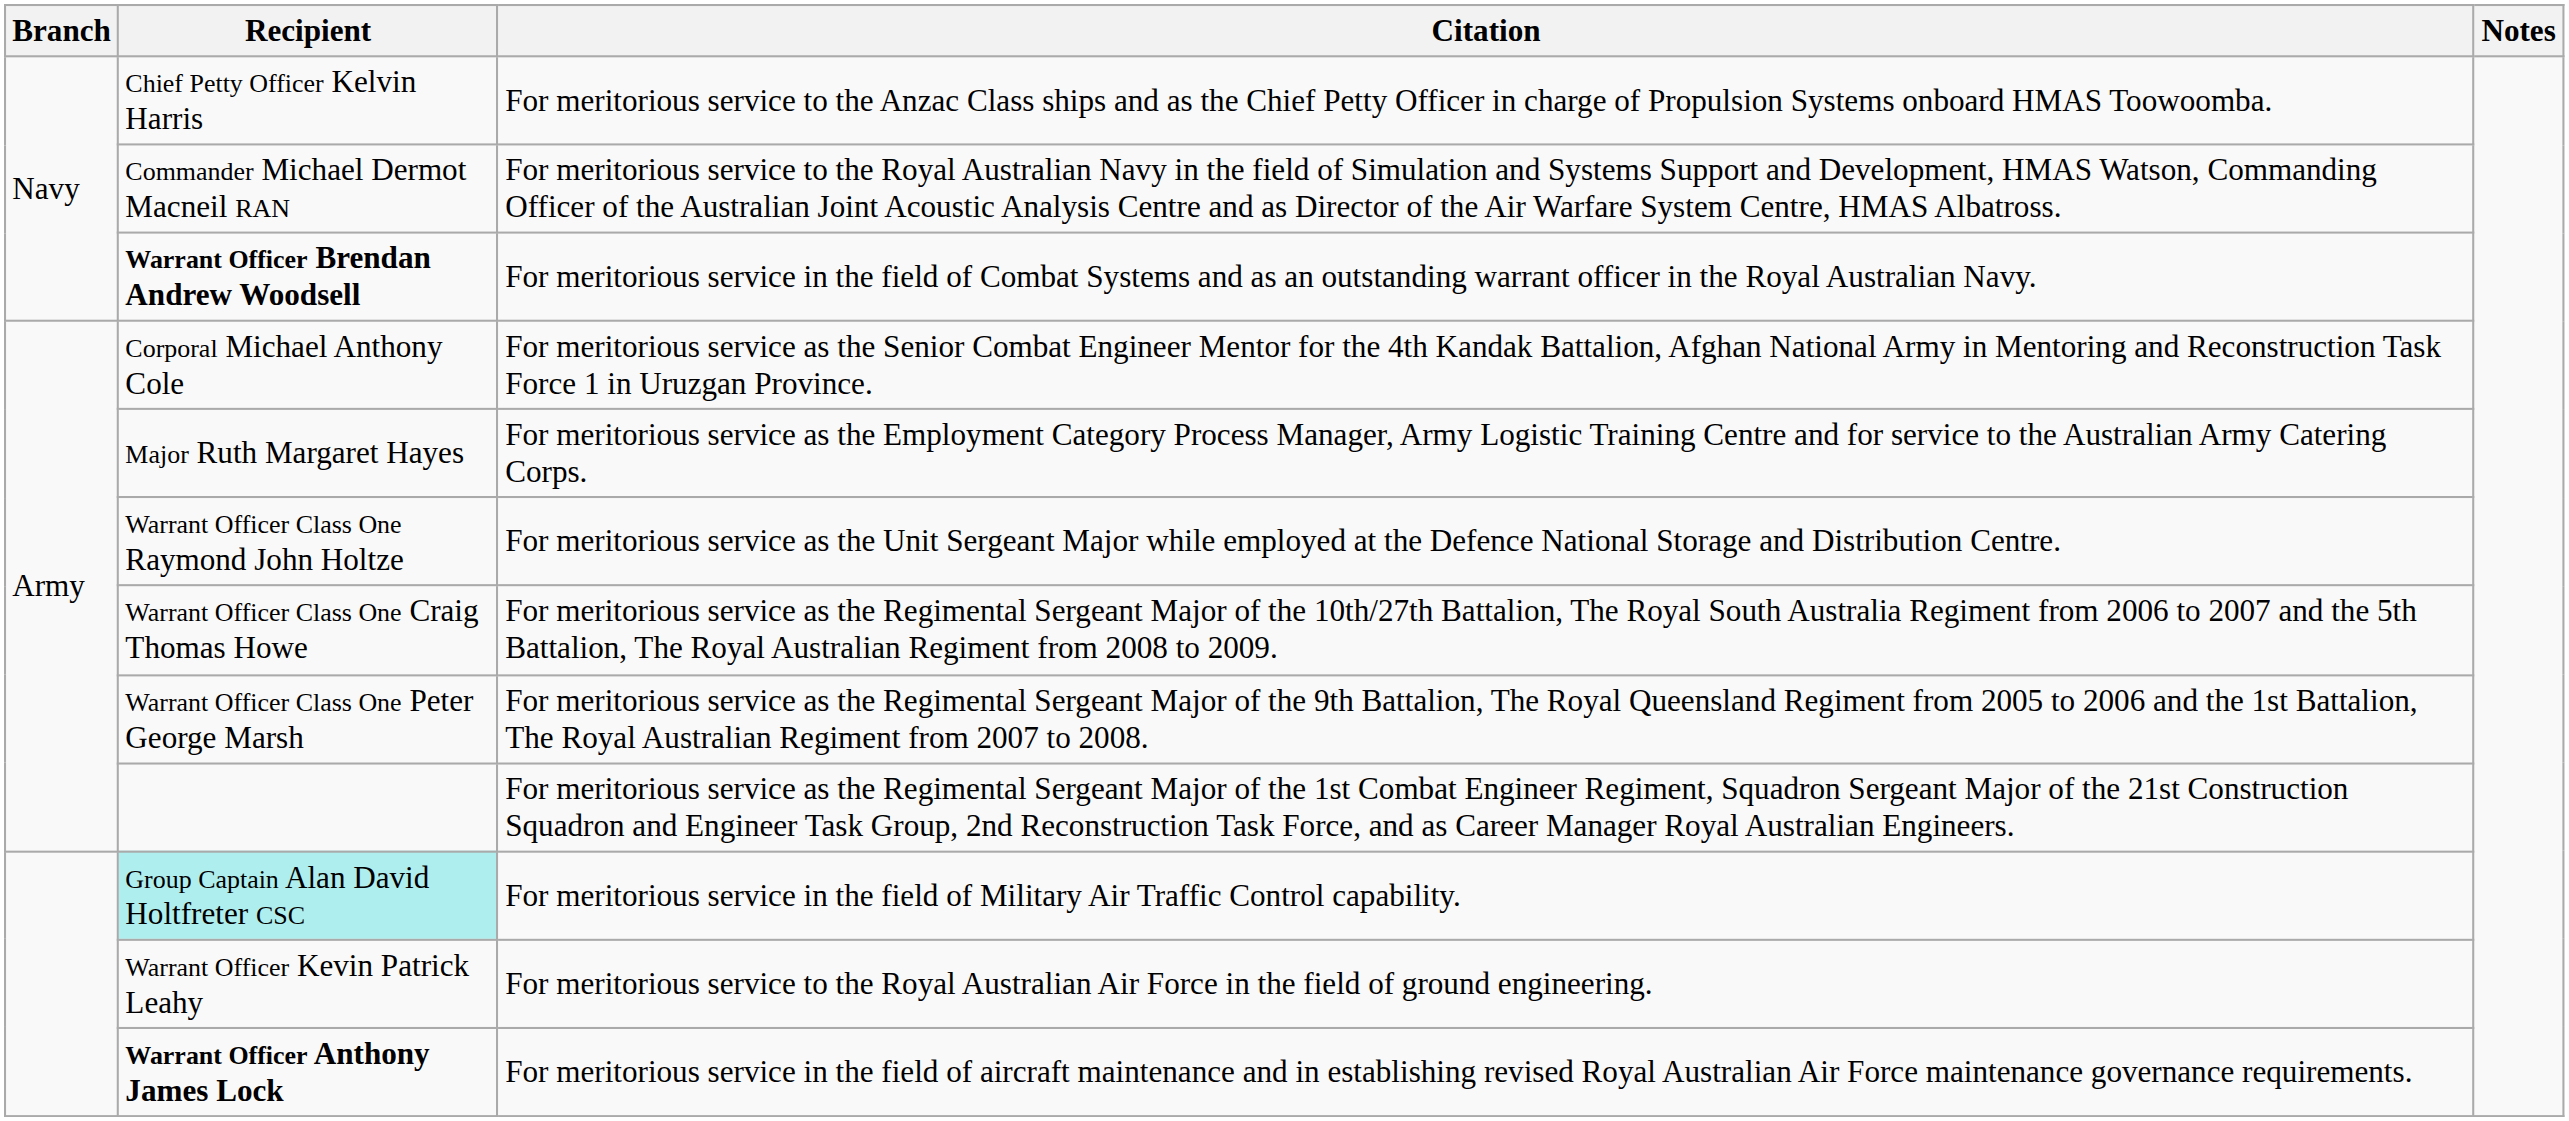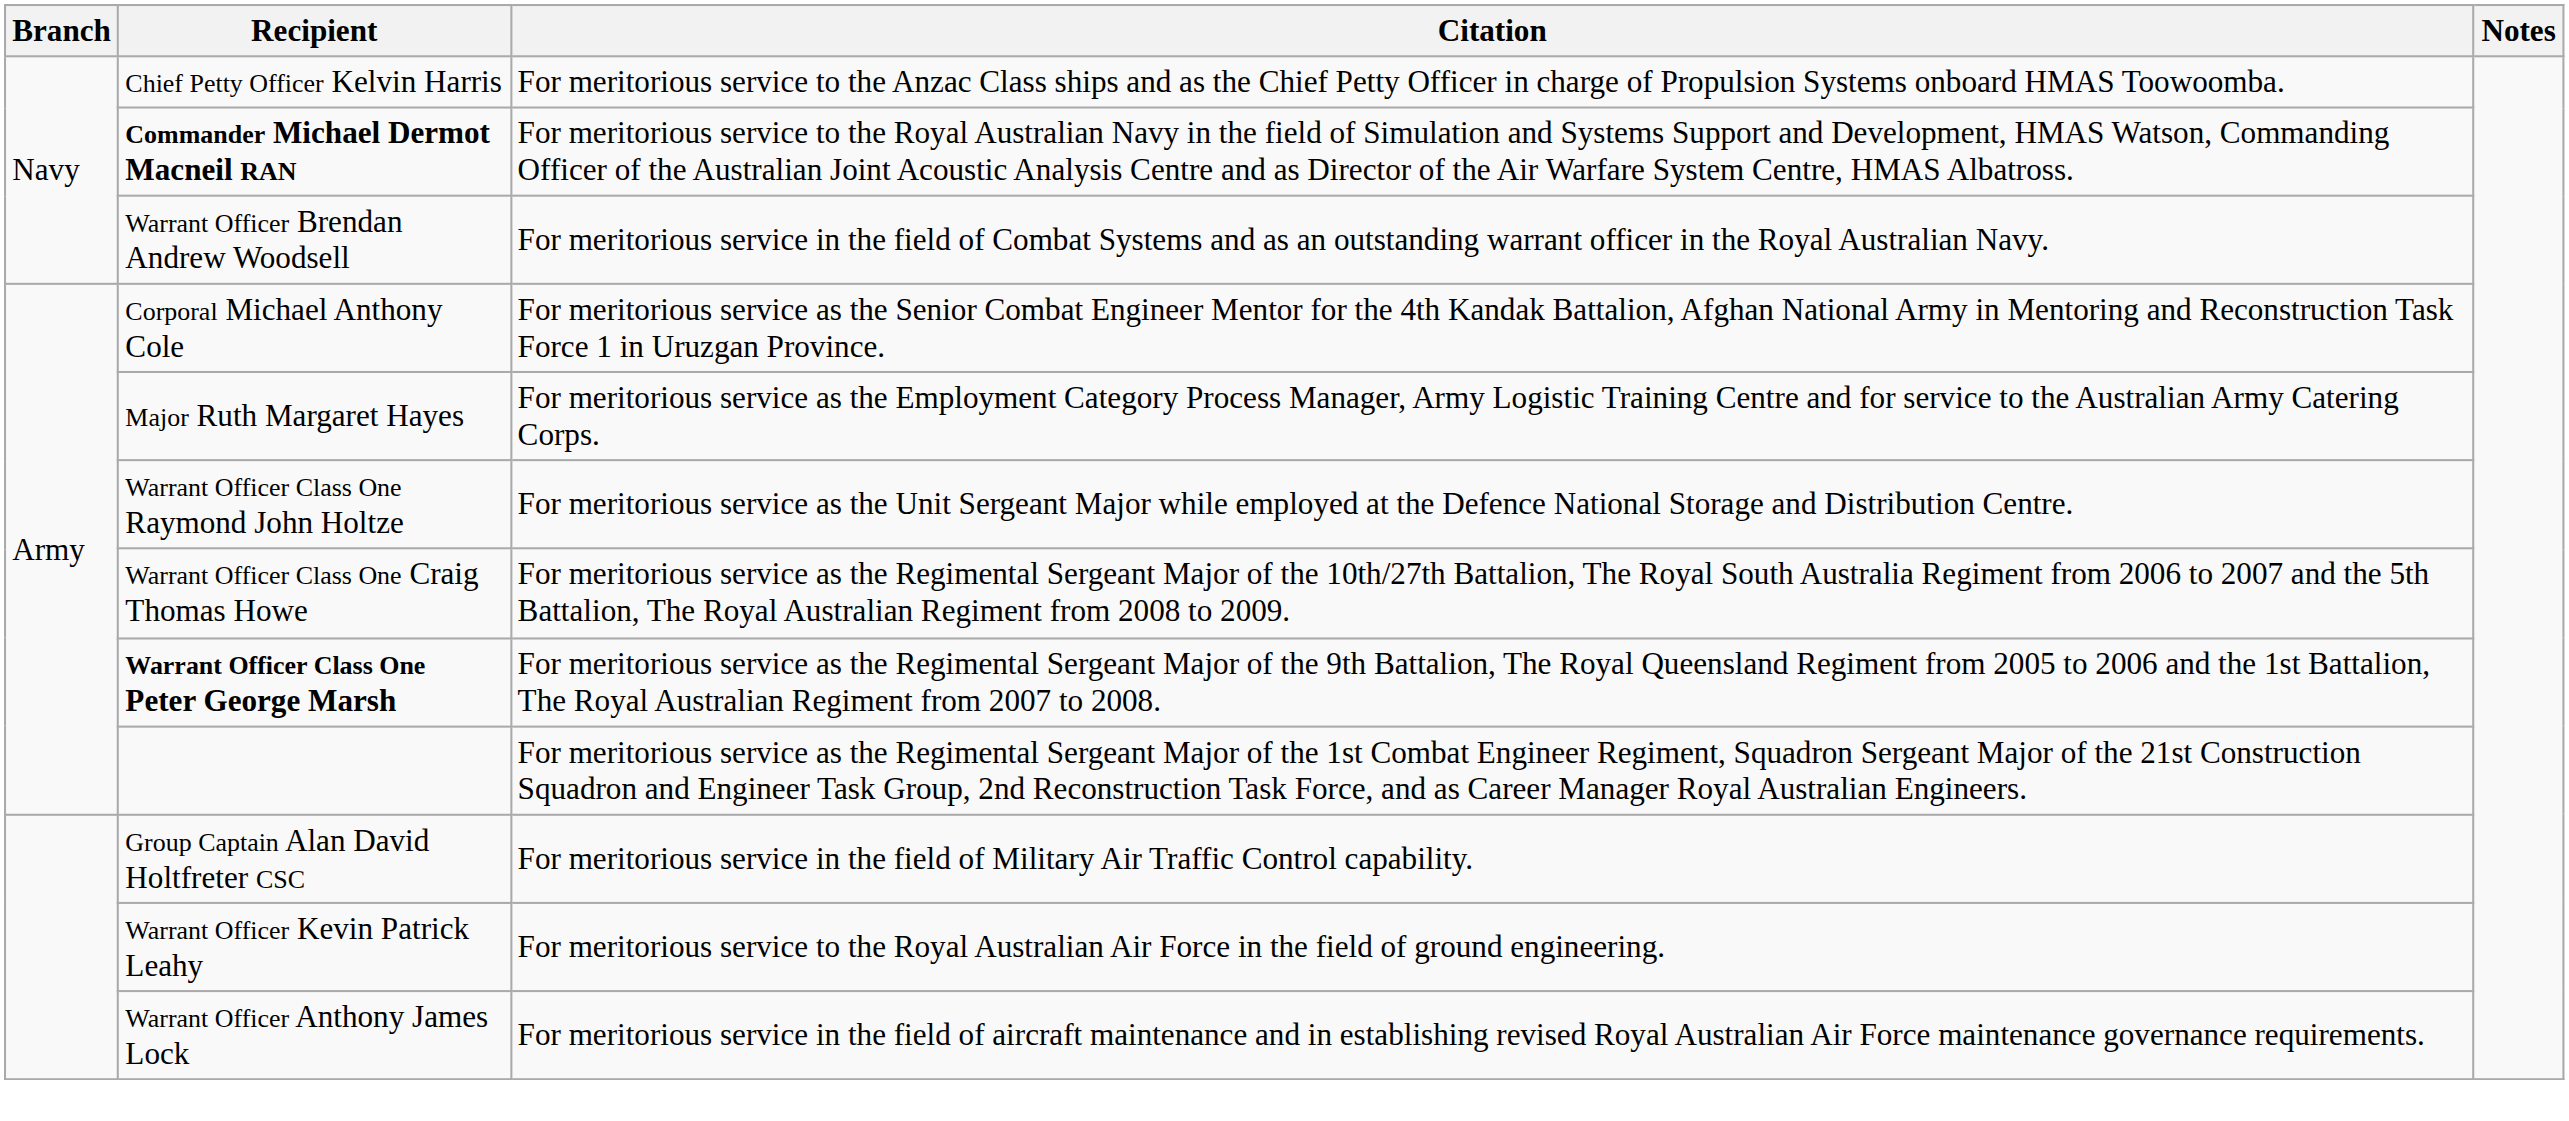(296, 188) normal -> (308, 151) bold
(278, 276) bold -> (264, 239) normal
(299, 718) normal -> (275, 681) bold
(277, 894) paleturquoise background -> (277, 857) no background
(278, 1071) bold -> (307, 1034) normal
